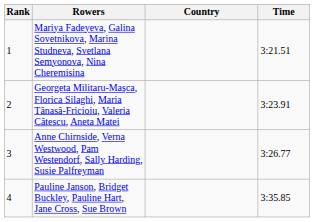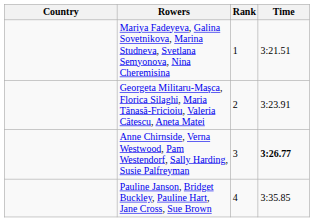columns swapped: (18, 12) <-> (202, 12)
(275, 154) normal -> (276, 154) bold
